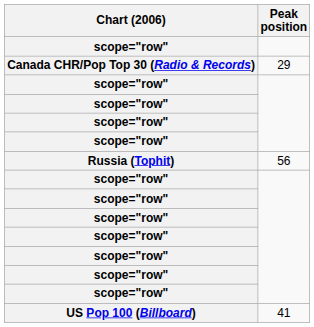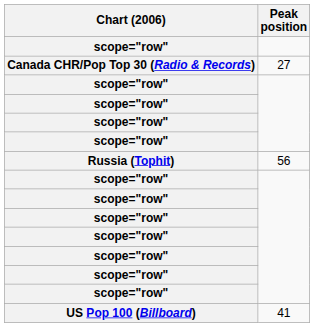(284, 65) 29 -> (284, 65) 27
